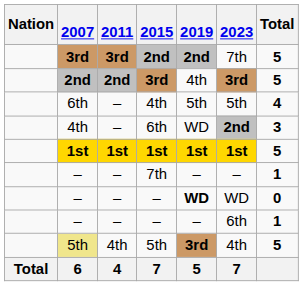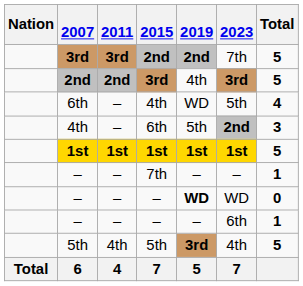(197, 103) 5th -> (197, 103) WD
(197, 127) WD -> (197, 127) 5th
(78, 245) khaki background -> (78, 245) no background
